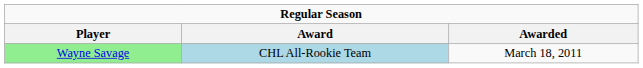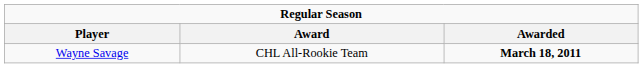(93, 53) lightgreen background -> (92, 53) no background
(315, 53) lightblue background -> (312, 53) no background
(543, 53) normal -> (541, 53) bold
